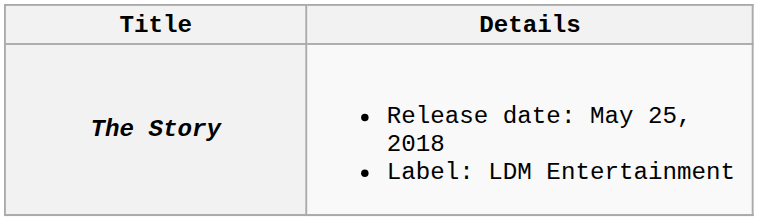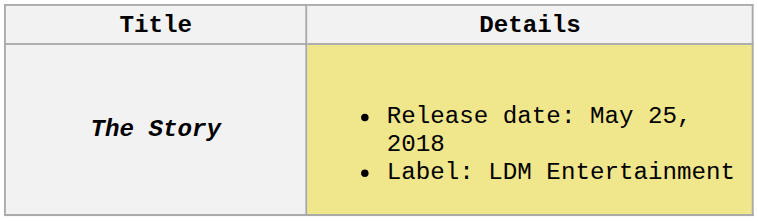(530, 144) no background -> (530, 144) khaki background
